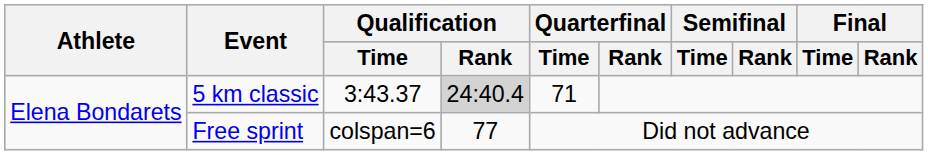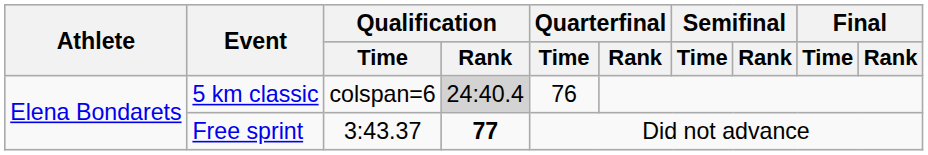(383, 95) 3:43.37 -> (383, 95) colspan=6
(564, 95) 71 -> (564, 95) 76
(383, 131) colspan=6 -> (383, 131) 3:43.37
(485, 131) normal -> (485, 131) bold
